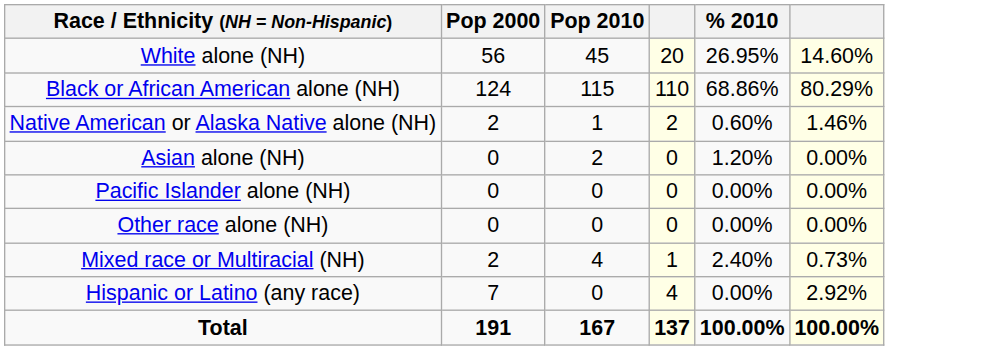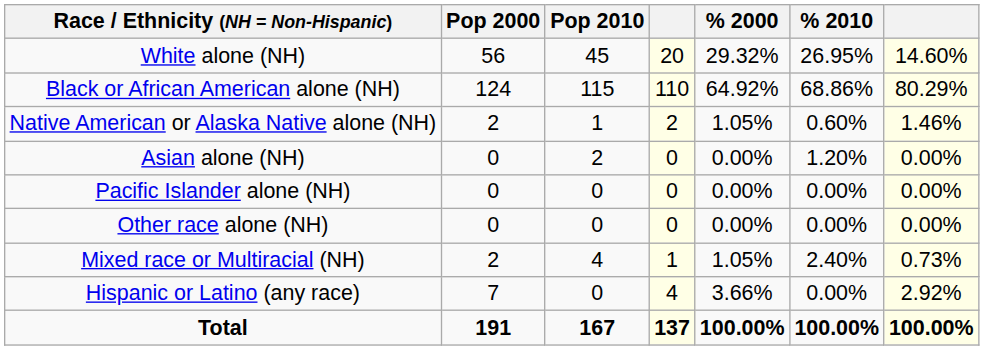+ column: (742, 21)
